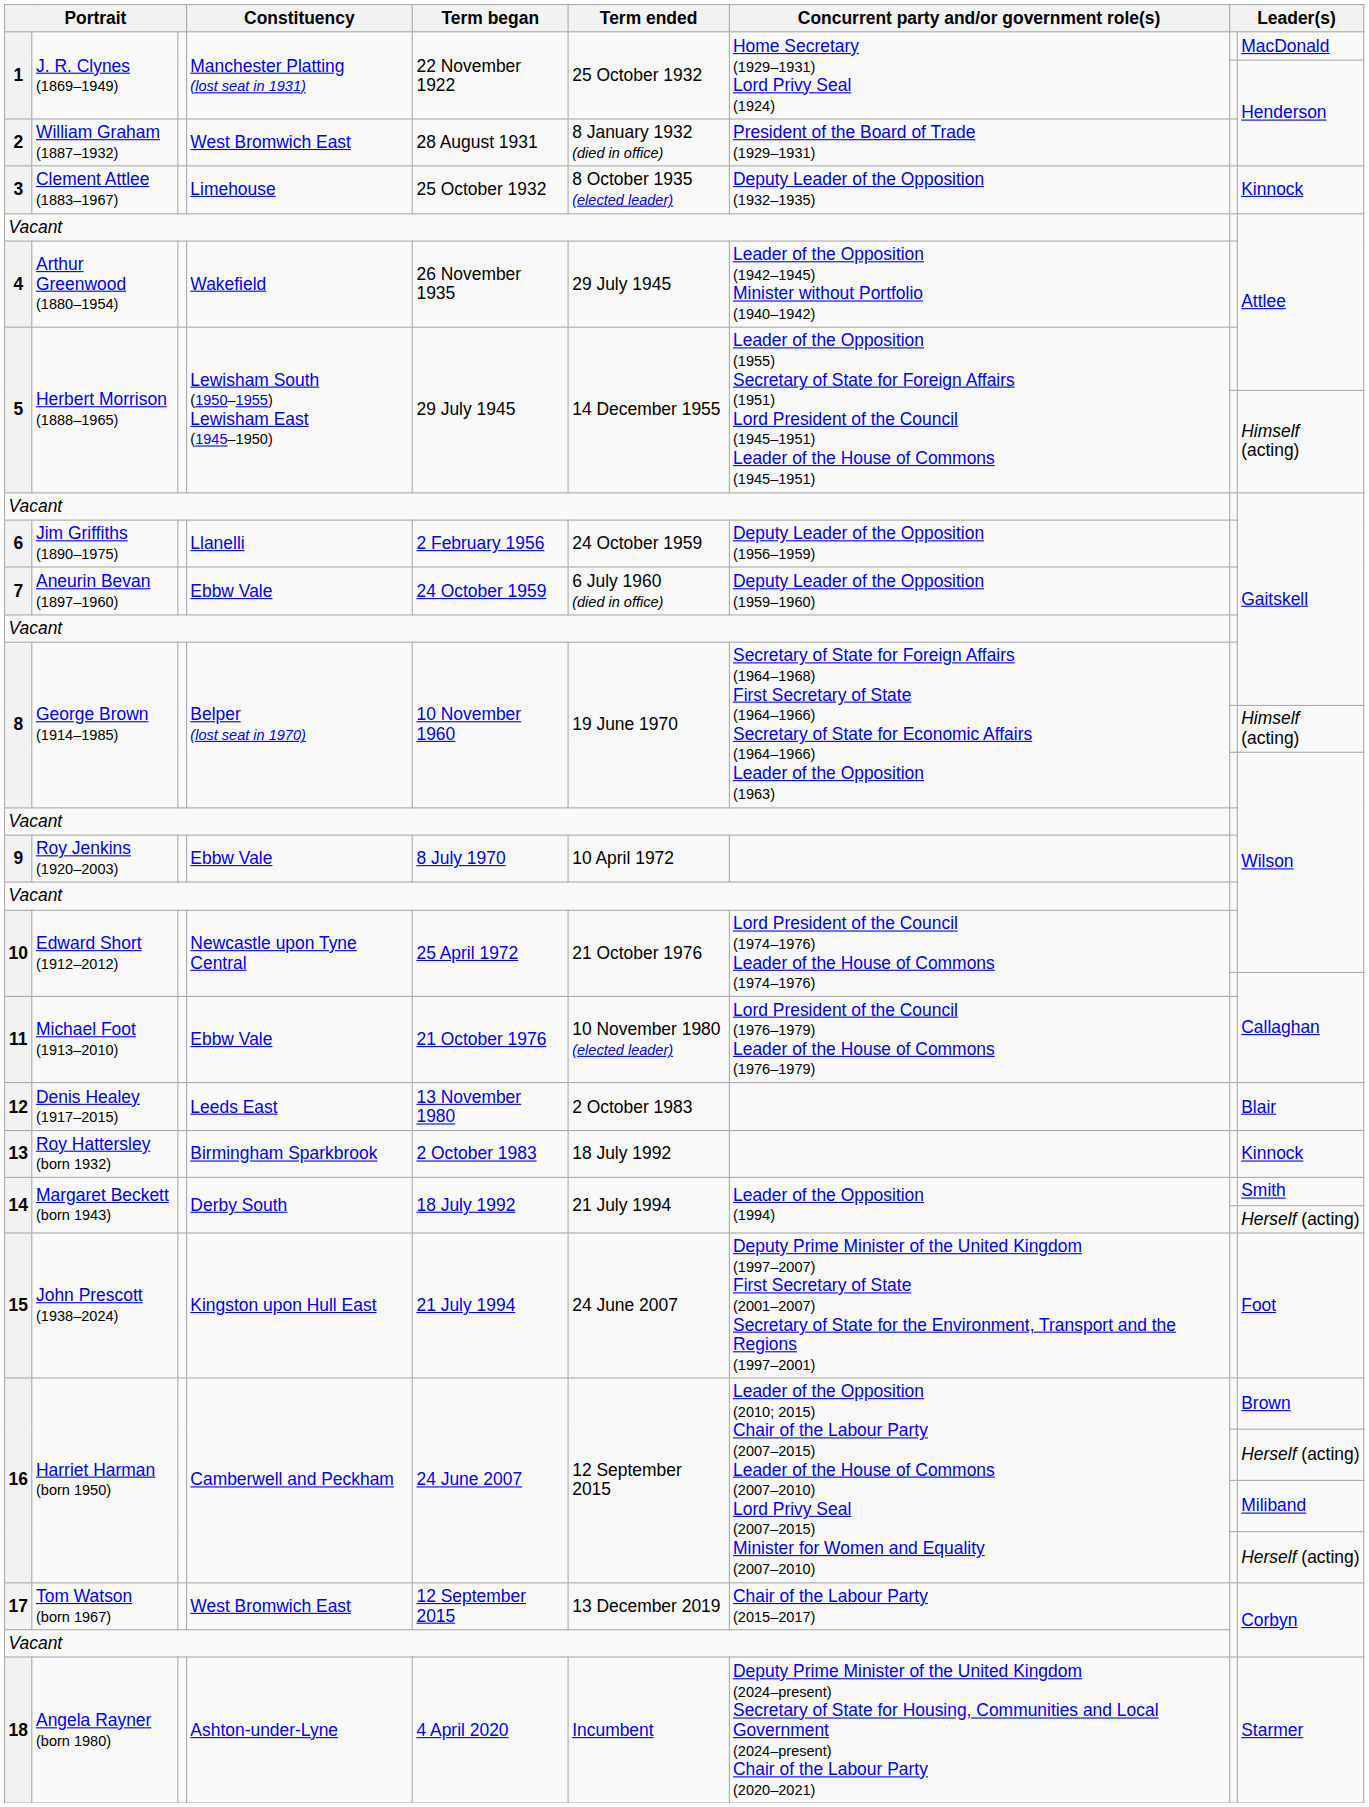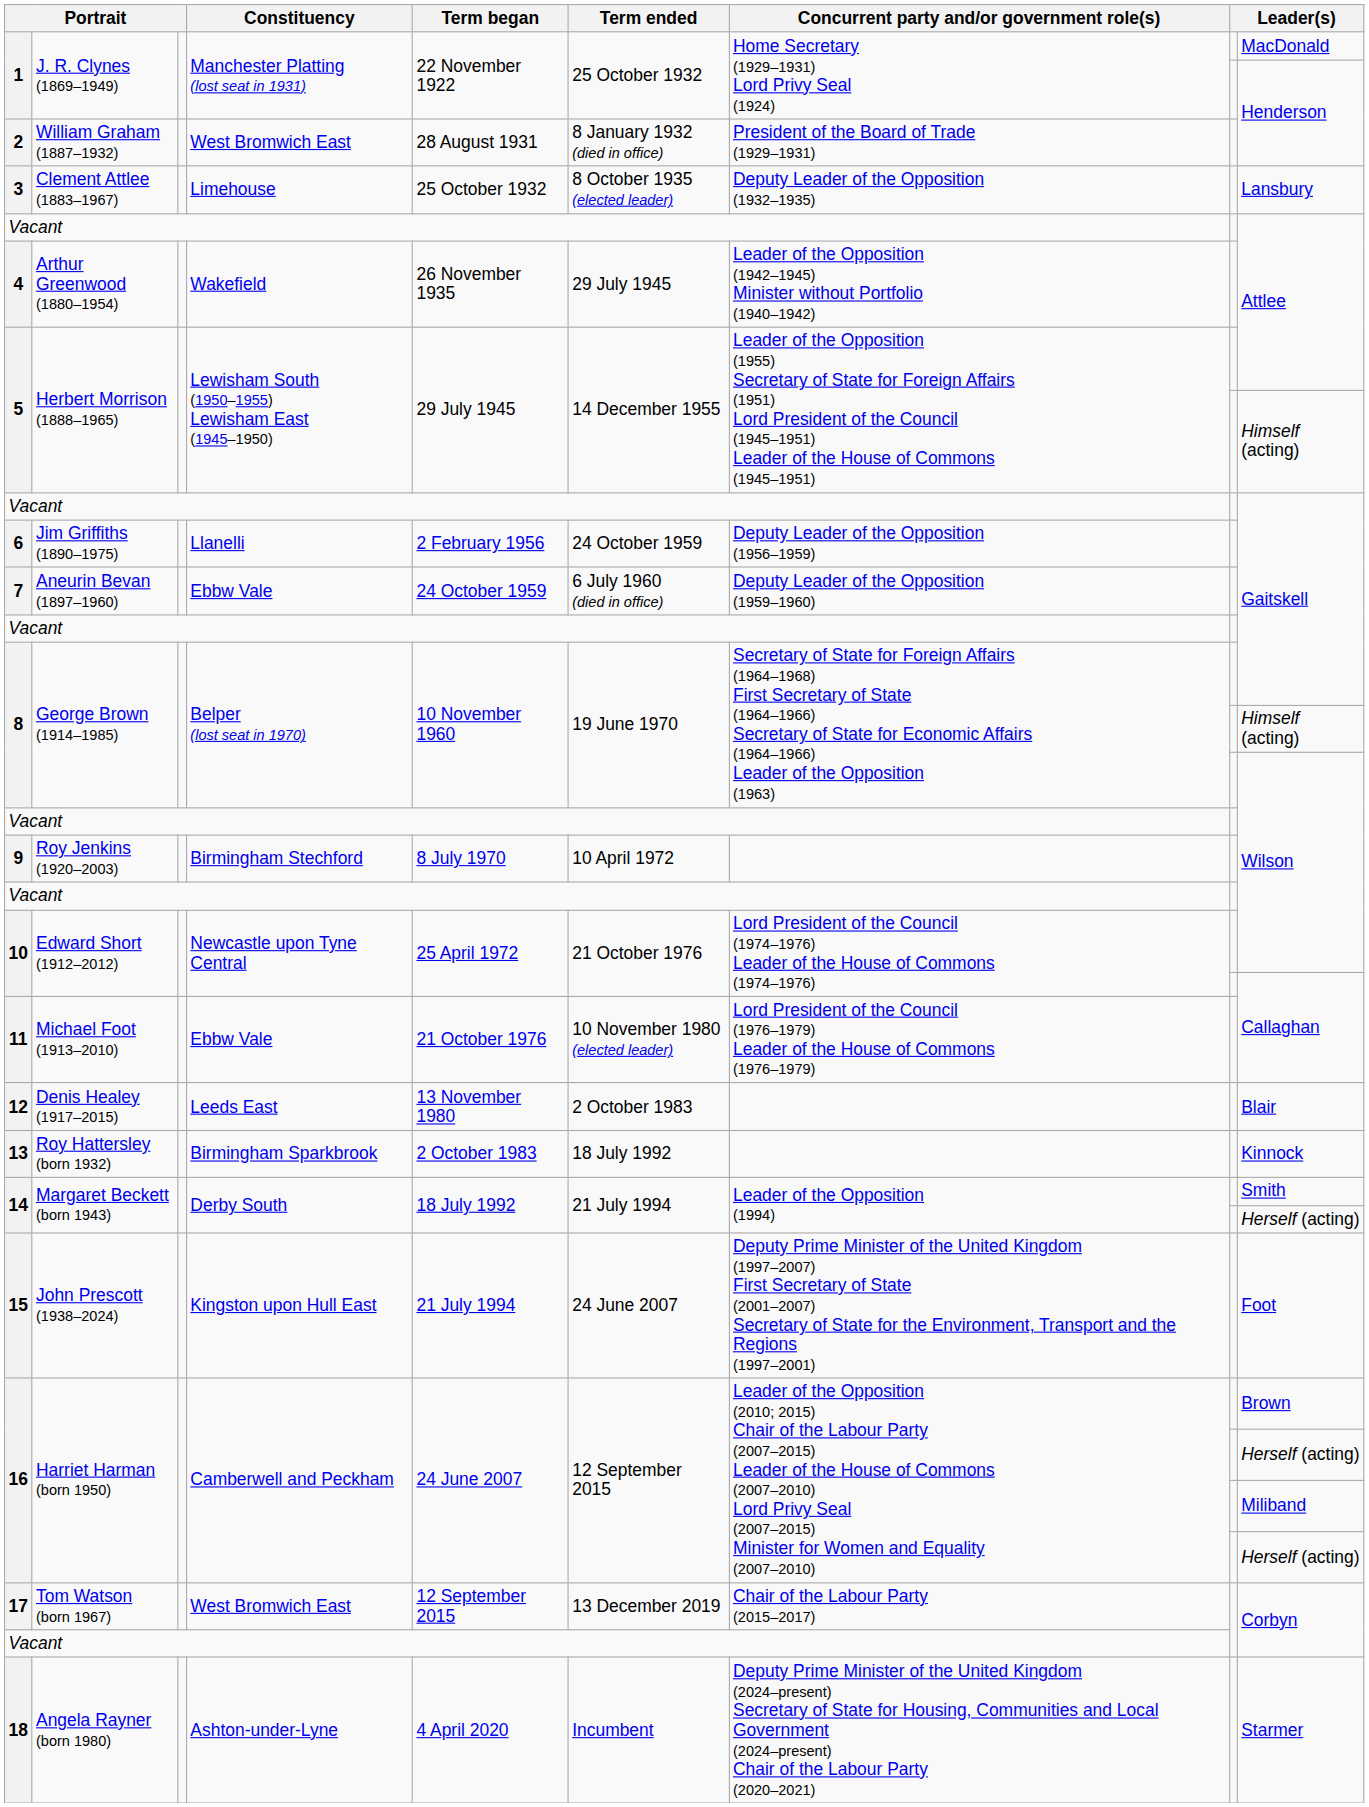(1272, 189) Kinnock -> (1277, 189) Lansbury
(231, 858) Ebbw Vale -> (277, 858) Birmingham Stechford
